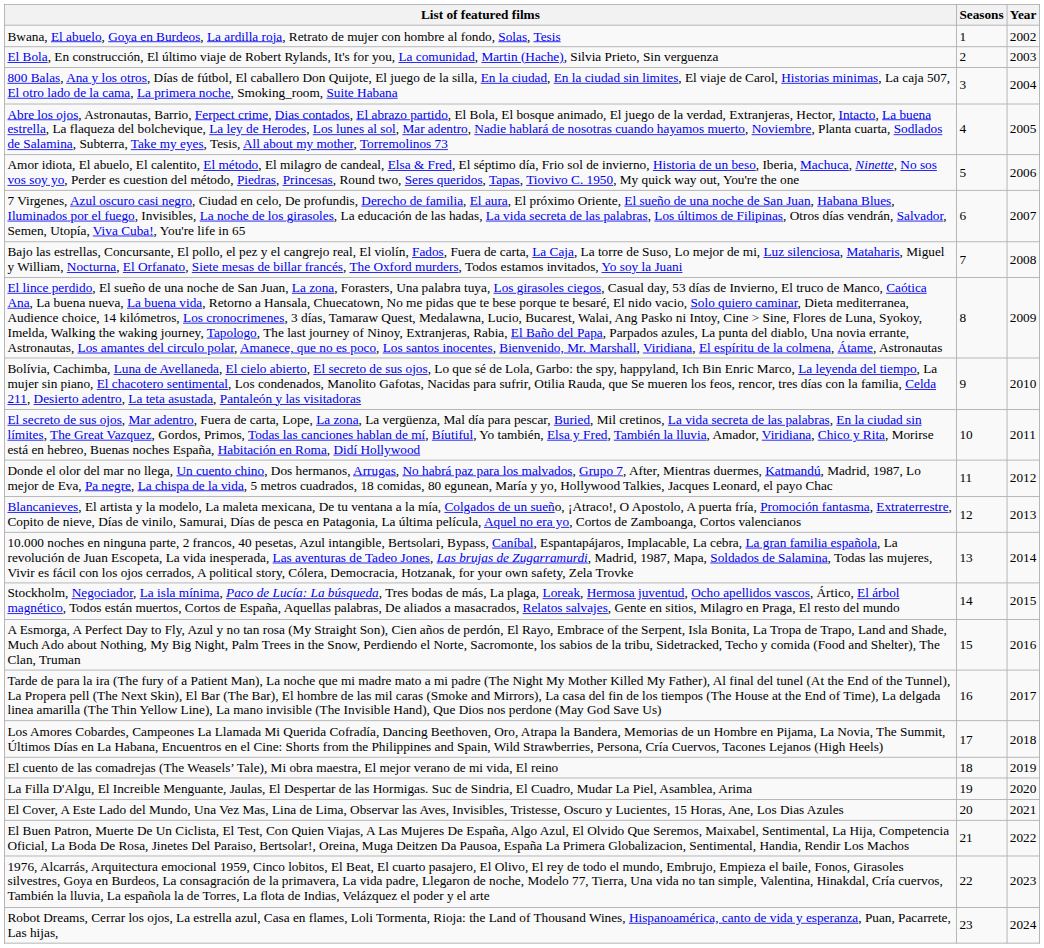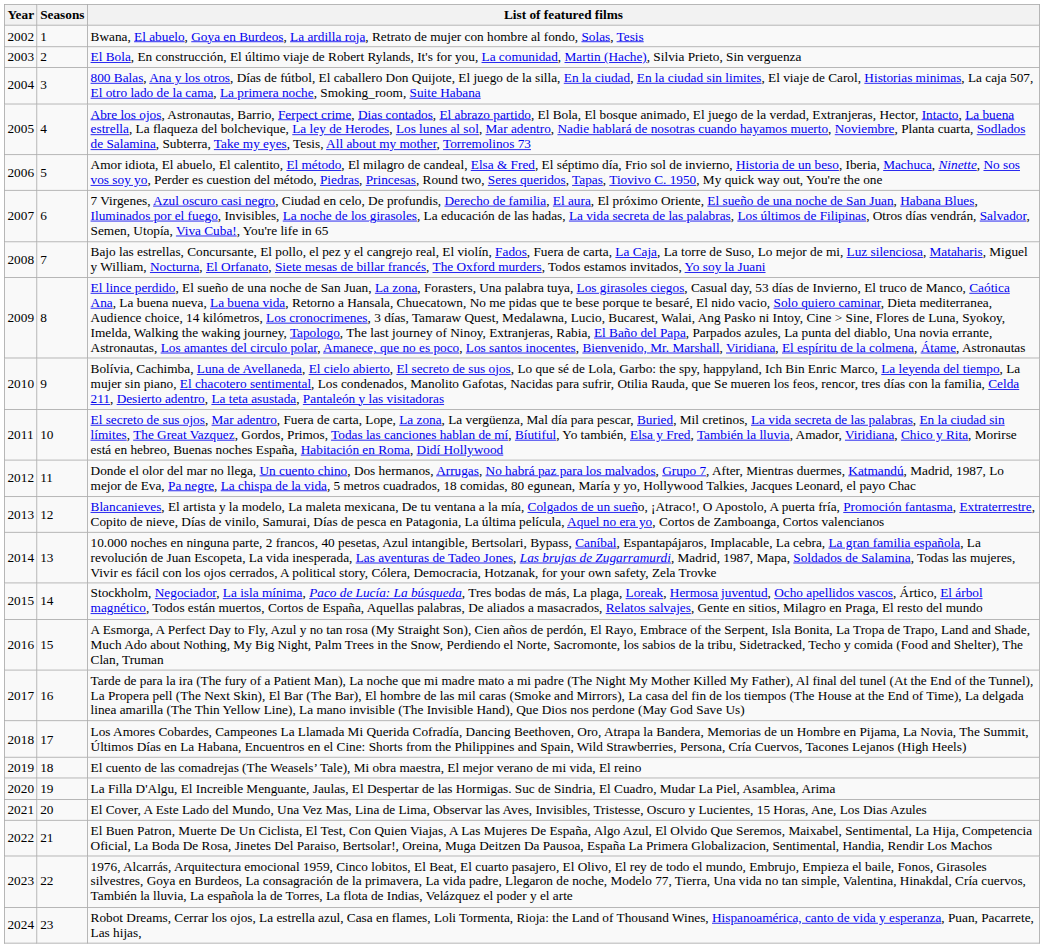columns swapped: (1023, 15) <-> (480, 15)
